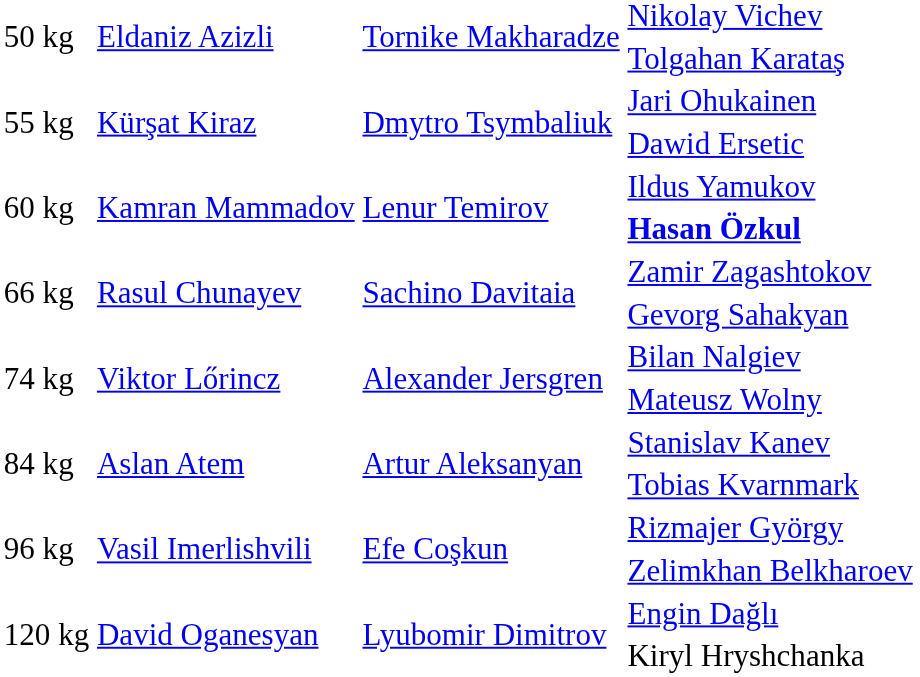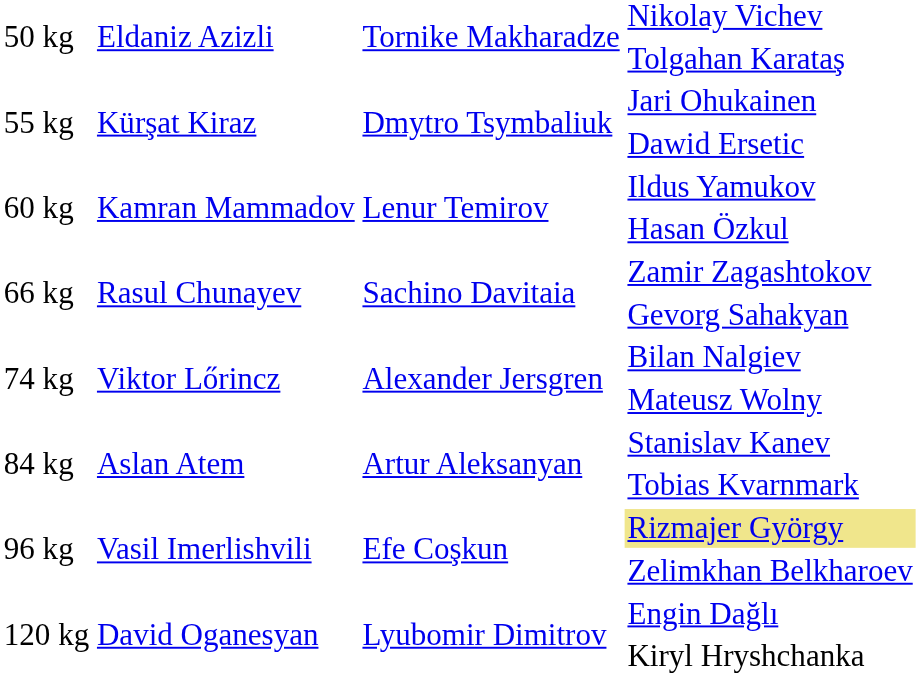(714, 229) bold -> (708, 229) normal
(735, 527) no background -> (735, 527) khaki background
